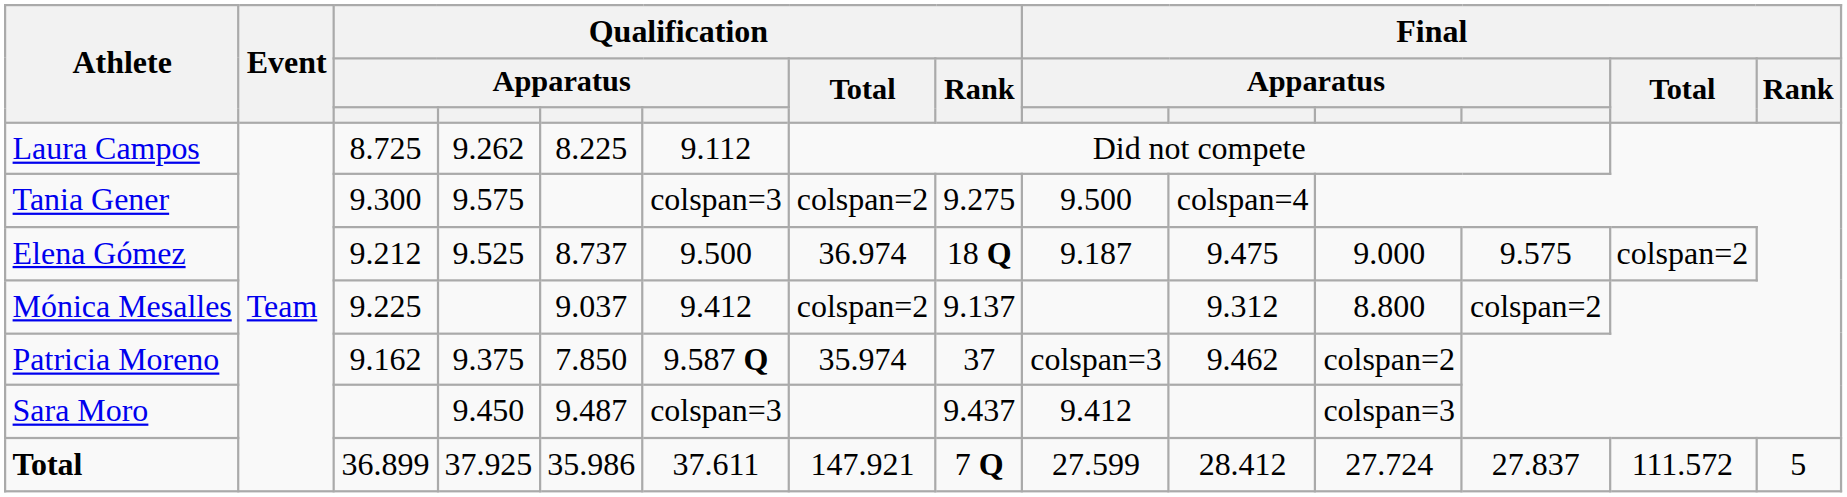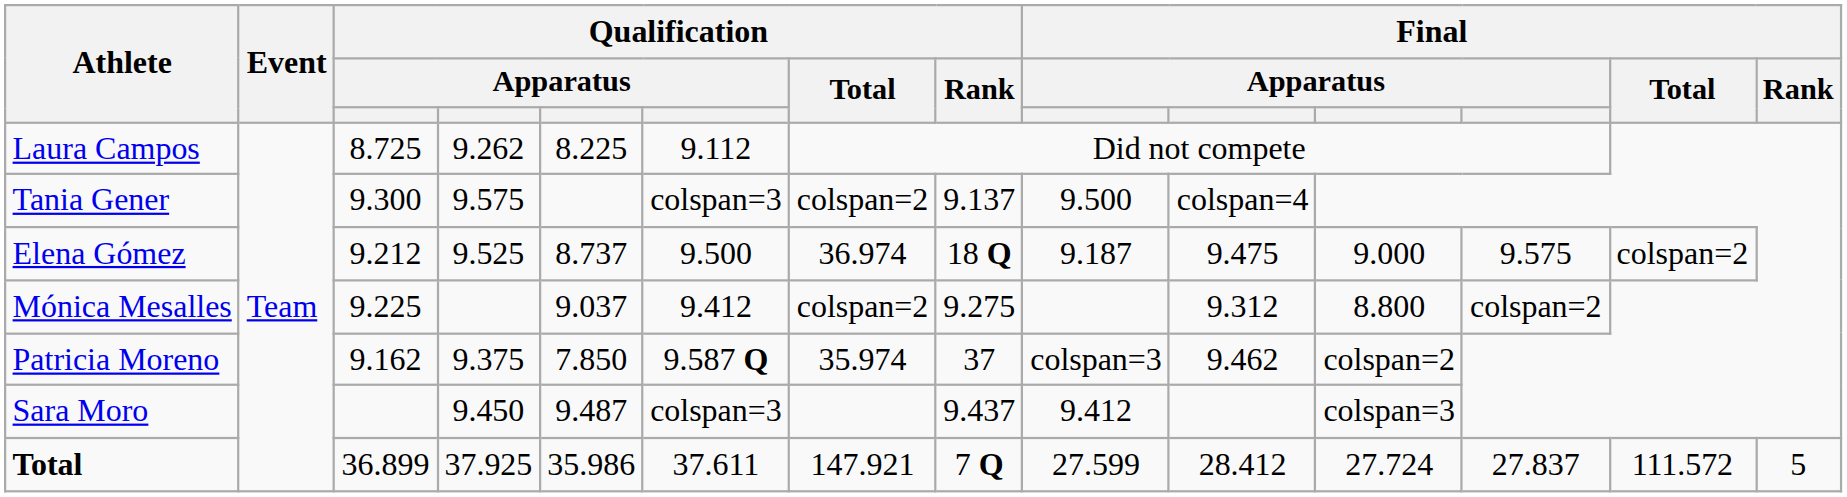(979, 200) 9.275 -> (979, 200) 9.137
(979, 306) 9.137 -> (979, 306) 9.275
